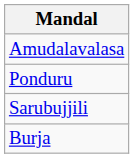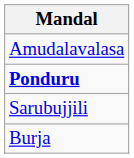(41, 78) normal -> (44, 78) bold
